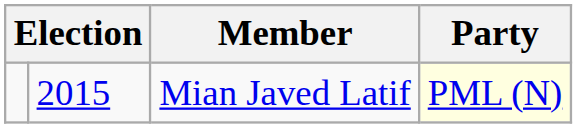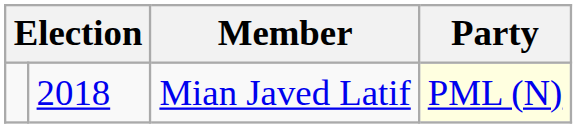(73, 92) 2015 -> (73, 92) 2018
